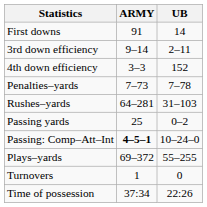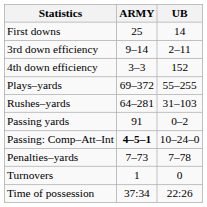(137, 31) 91 -> (137, 31) 25
rows swapped: (34, 157) <-> (43, 85)
(137, 121) 25 -> (137, 121) 91
